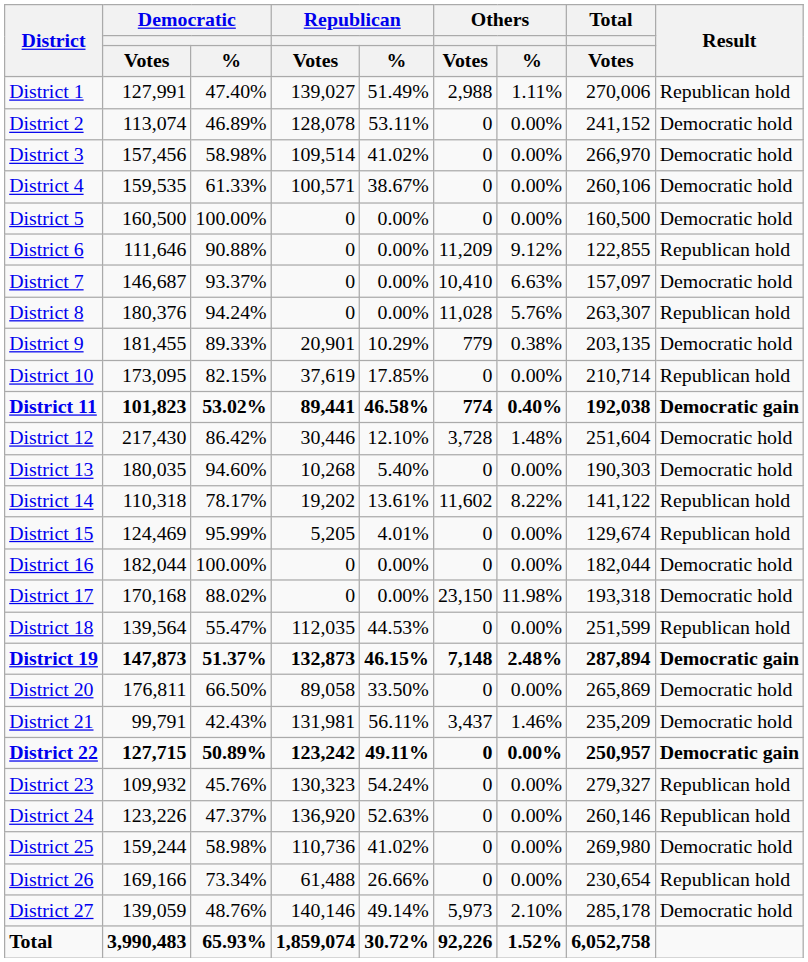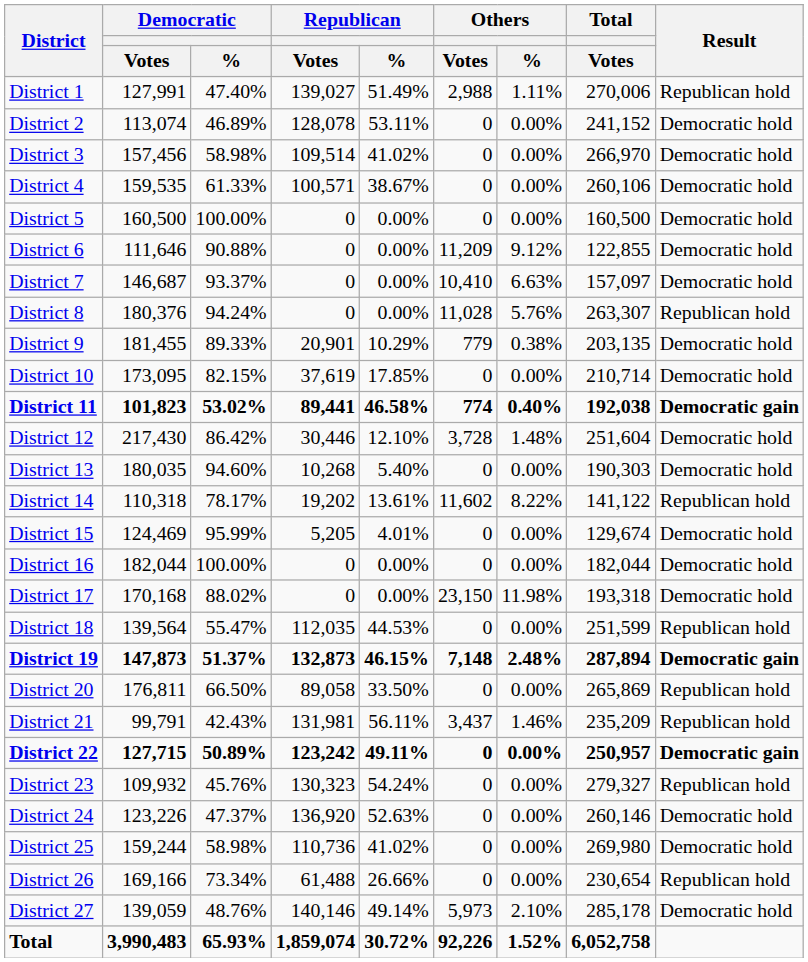(725, 249) Republican hold -> (726, 249) Democratic hold
(725, 375) Republican hold -> (726, 375) Democratic hold
(725, 532) Republican hold -> (726, 532) Democratic hold
(726, 690) Democratic hold -> (725, 690) Republican hold
(726, 721) Democratic hold -> (725, 721) Republican hold
(725, 816) Republican hold -> (726, 816) Democratic hold
